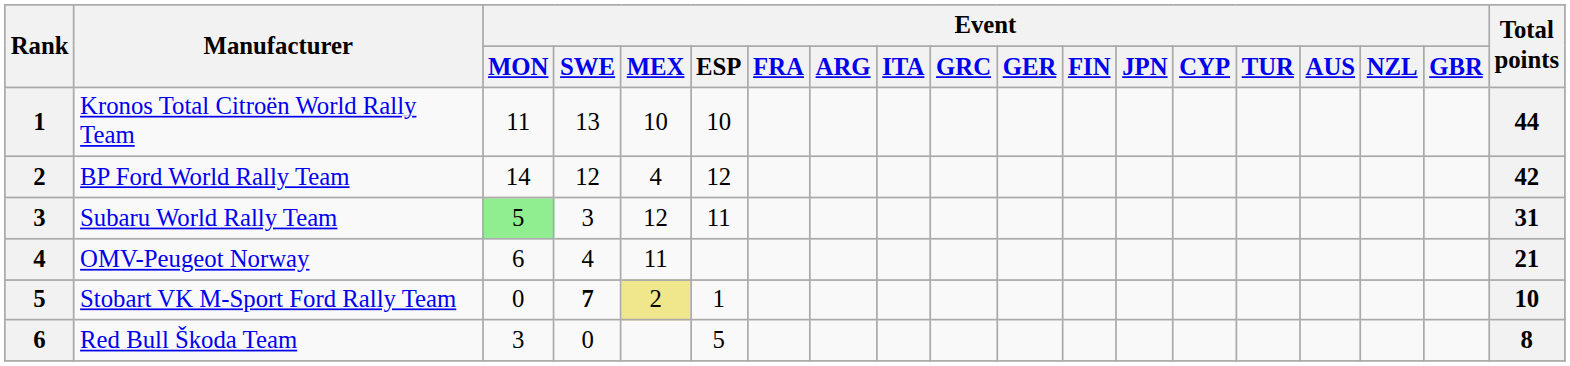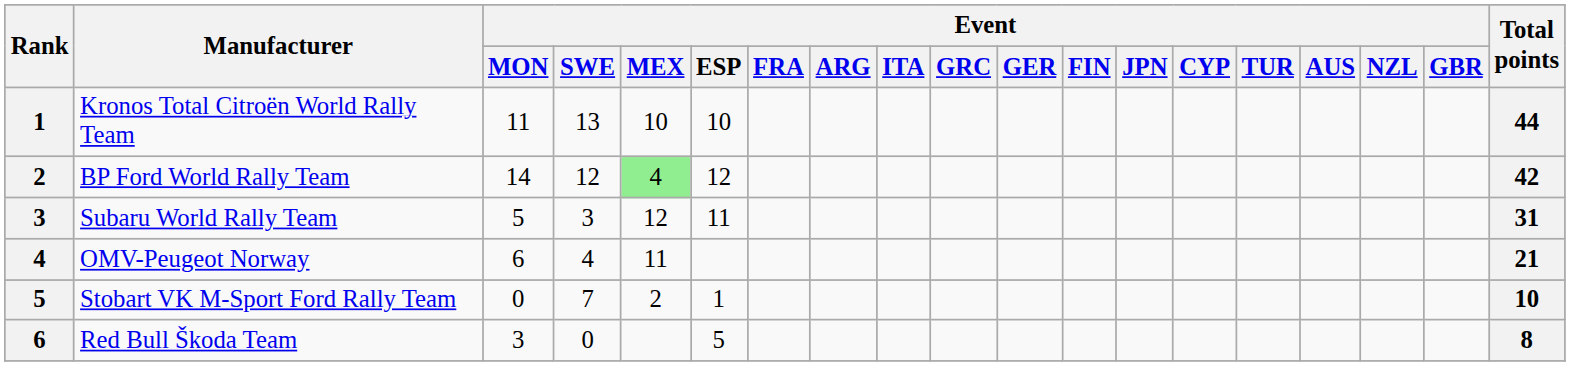(656, 177) no background -> (656, 177) lightgreen background
(518, 217) lightgreen background -> (518, 217) no background
(588, 299) bold -> (588, 299) normal
(656, 299) khaki background -> (656, 299) no background
